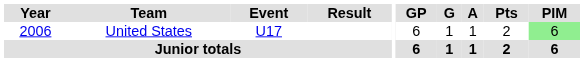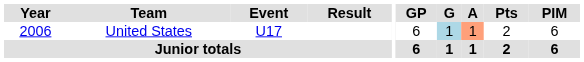(449, 31) no background -> (449, 31) lightblue background
(473, 31) no background -> (473, 31) lightsalmon background
(555, 31) lightgreen background -> (555, 31) no background
